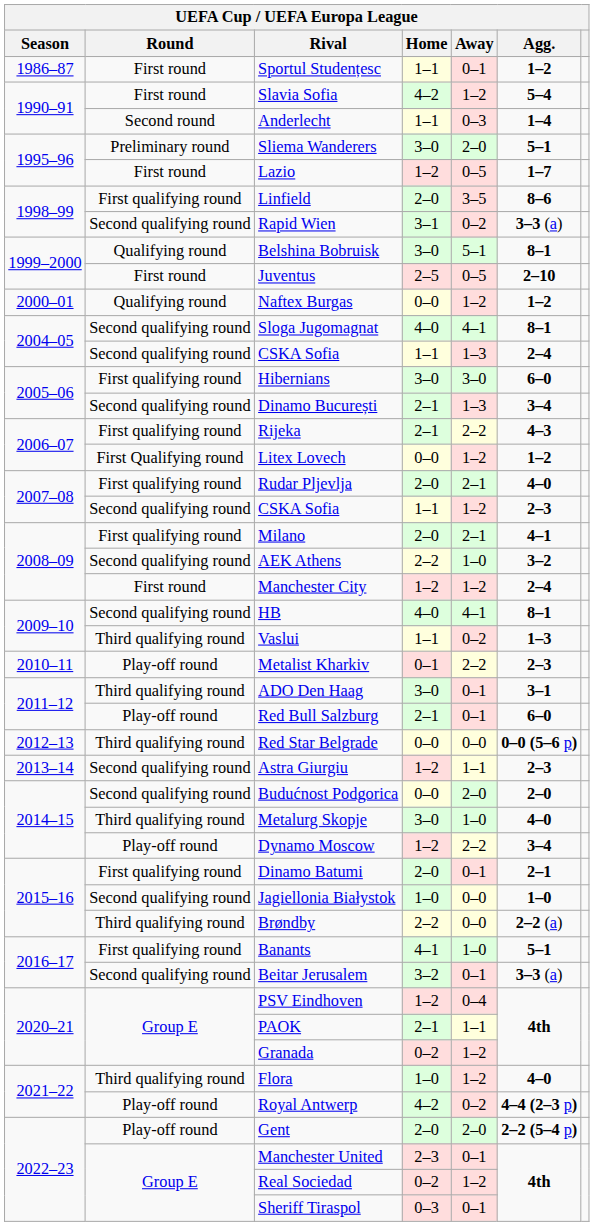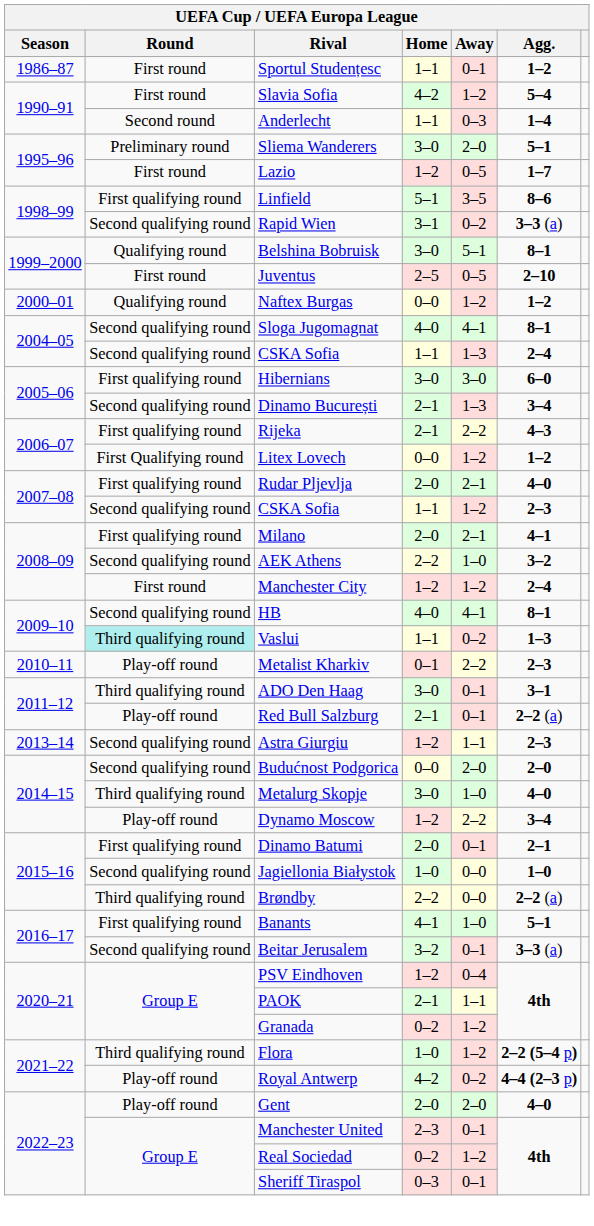(427, 198) 2–0 -> (427, 198) 5–1
(170, 638) no background -> (170, 638) paleturquoise background
(539, 716) 6–0 -> (539, 716) 2–2 (a)
- row: (45, 742)
(539, 1078) 4–0 -> (539, 1052) 2–2 (5–4 p)
(539, 1130) 2–2 (5–4 p) -> (539, 1104) 4–0
